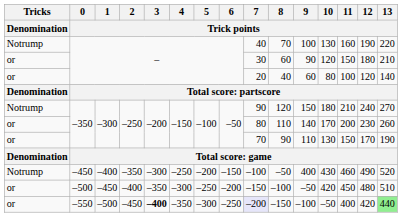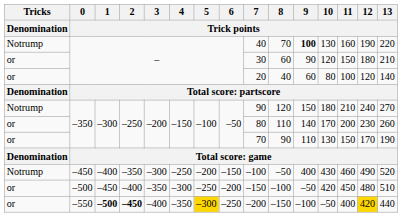(308, 44) normal -> (308, 44) bold
(107, 204) normal -> (107, 204) bold
(132, 204) normal -> (132, 204) bold
(157, 204) bold -> (157, 204) normal
(206, 204) no background -> (206, 204) gold background
(256, 204) lavender background -> (256, 204) no background
(367, 204) no background -> (367, 204) gold background
(387, 204) lightgreen background -> (387, 204) no background
